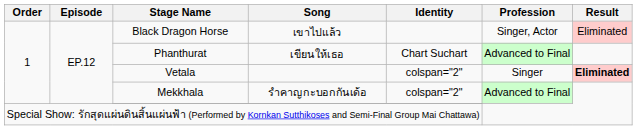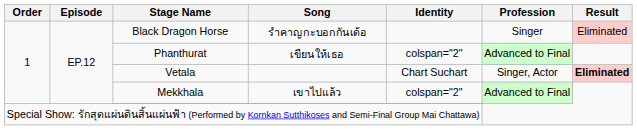(317, 32) เขาไปแล้ว -> (317, 32) รำคาญกะบอกกันเด้อ
(527, 32) Singer, Actor -> (527, 32) Singer
(434, 54) Chart Suchart -> (434, 54) colspan="2"
(434, 73) colspan="2" -> (434, 73) Chart Suchart
(527, 73) Singer -> (527, 73) Singer, Actor
(317, 93) รำคาญกะบอกกันเด้อ -> (317, 93) เขาไปแล้ว
